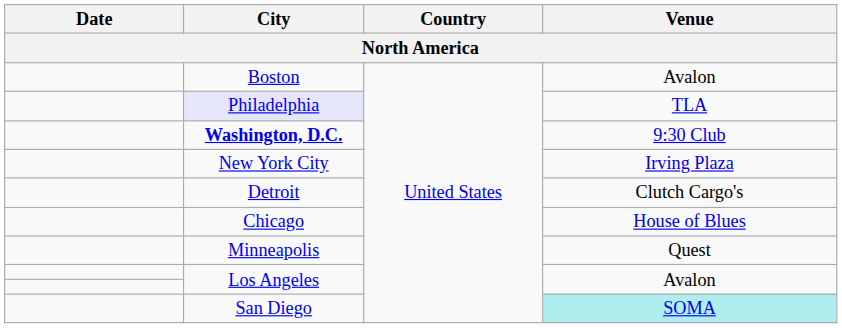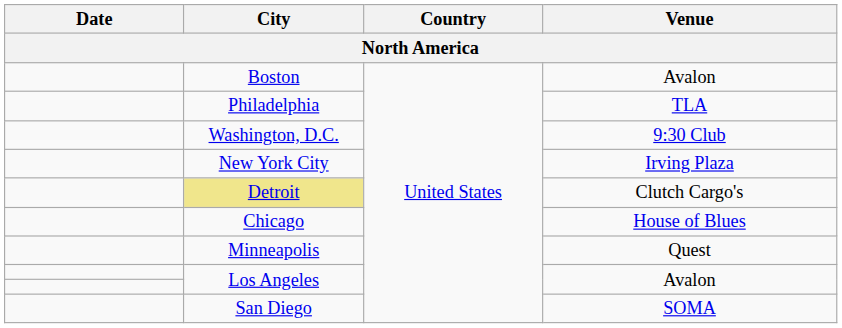(274, 105) lavender background -> (274, 105) no background
(274, 134) bold -> (274, 134) normal
(274, 192) no background -> (274, 192) khaki background
(689, 308) paleturquoise background -> (689, 308) no background
